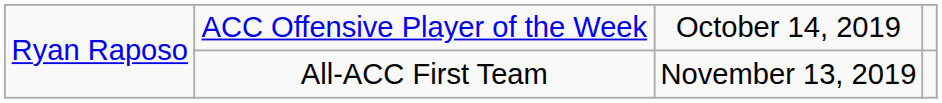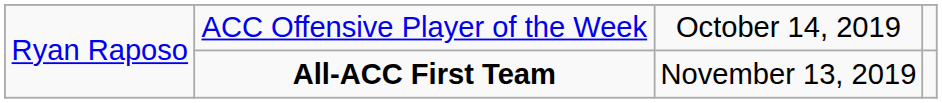(424, 73) normal -> (424, 73) bold
